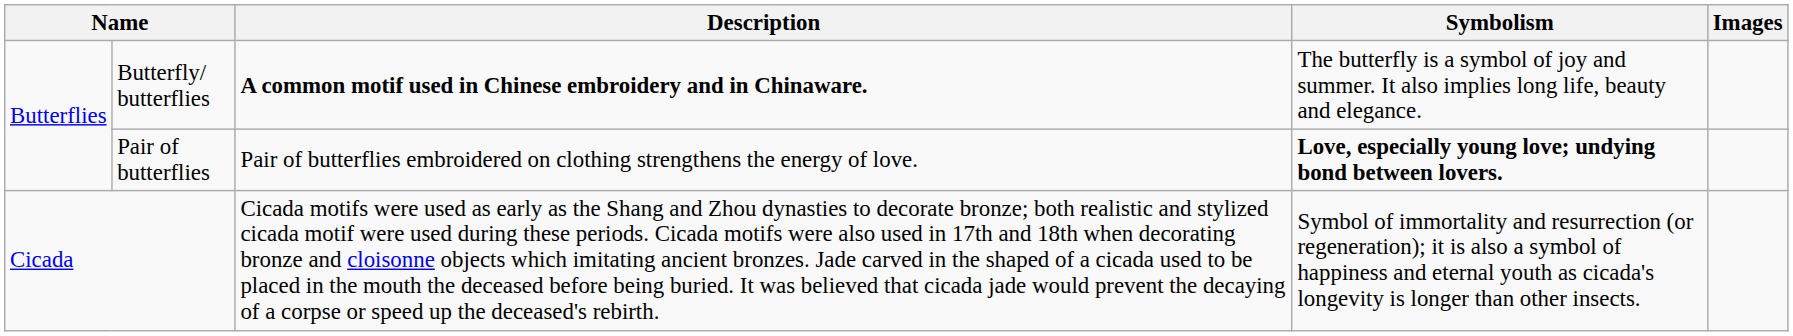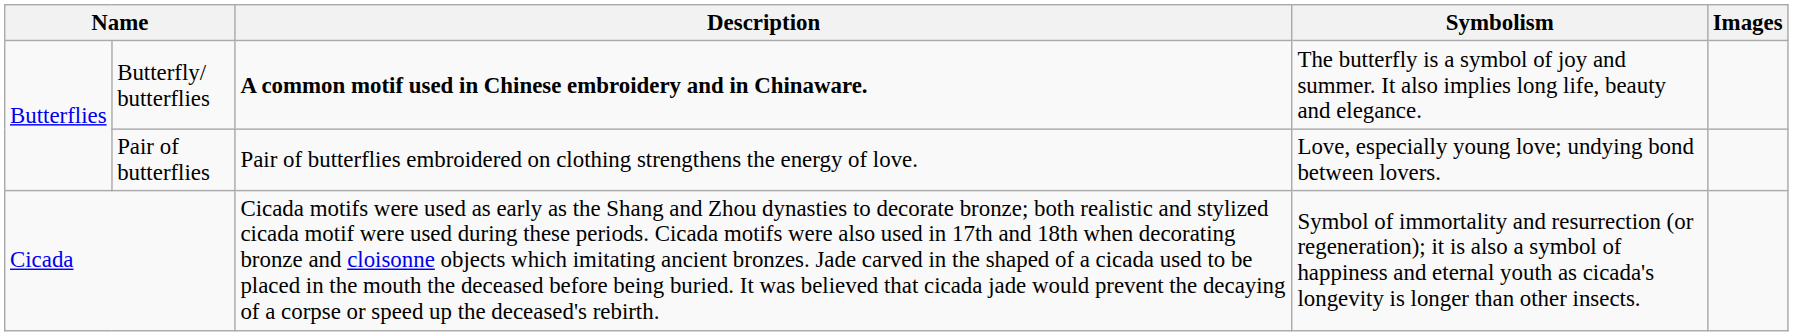(1476, 159) bold -> (1496, 159) normal
